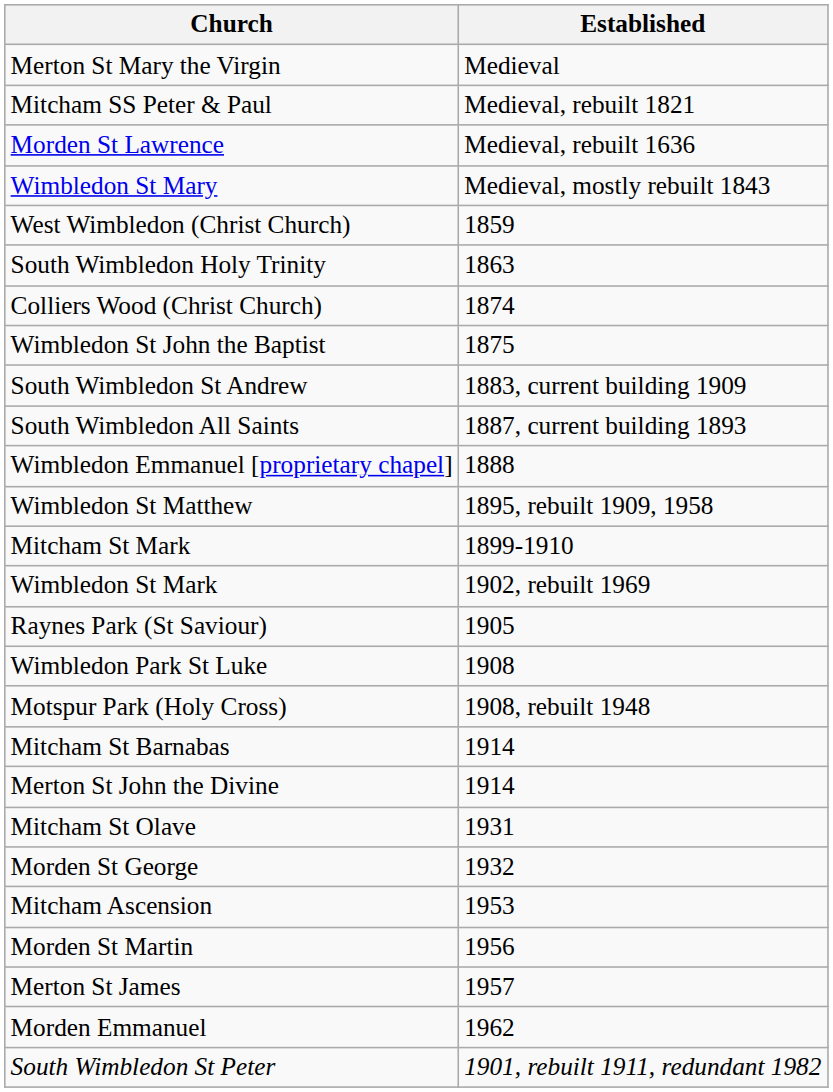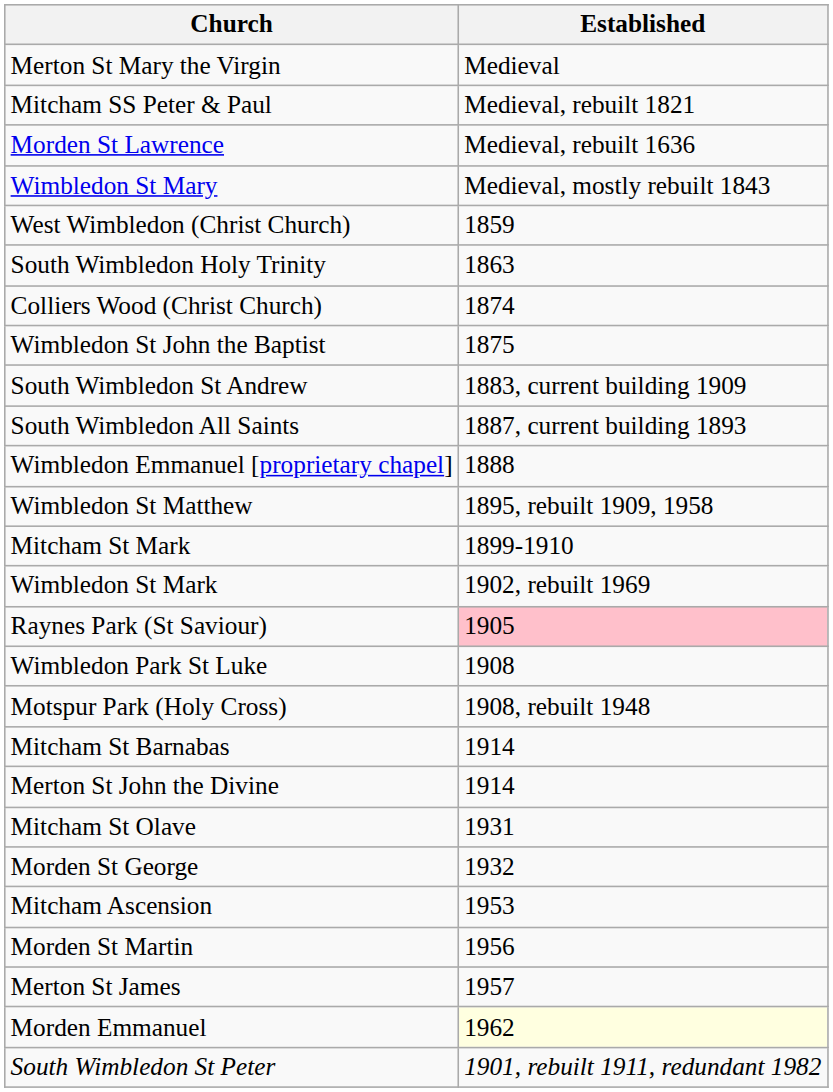(489, 625) no background -> (489, 625) pink background
(489, 1026) no background -> (489, 1026) lightyellow background
